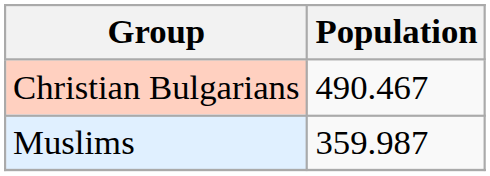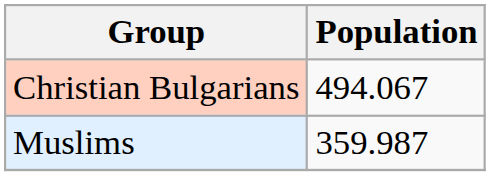(372, 87) 490.467 -> (372, 87) 494.067
